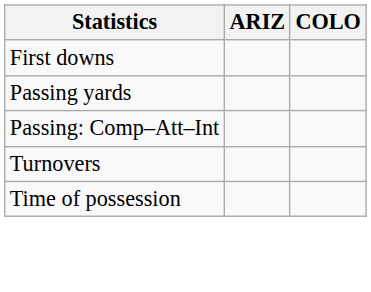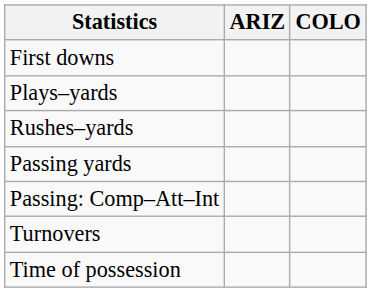+ row: (64, 92)
+ row: (72, 128)
